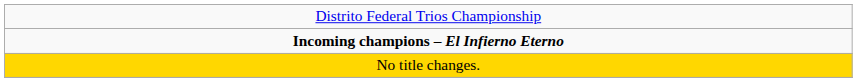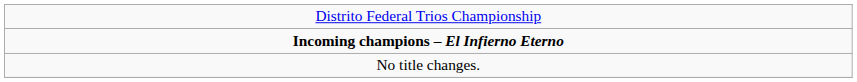(428, 65) gold background -> (428, 65) no background
